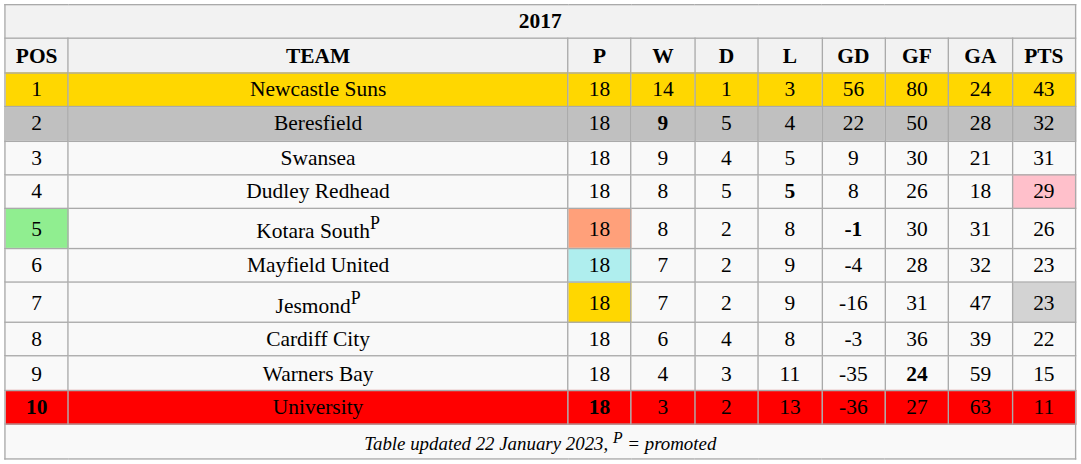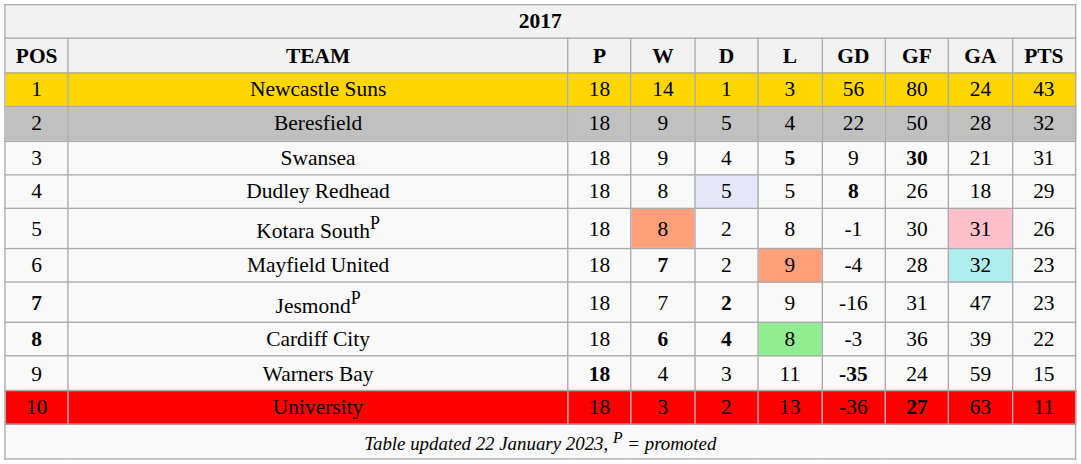(663, 123) bold -> (663, 123) normal
(790, 157) normal -> (790, 157) bold
(917, 157) normal -> (917, 157) bold
(726, 191) no background -> (726, 191) lavender background
(790, 191) bold -> (790, 191) normal
(853, 191) normal -> (853, 191) bold
(1044, 191) pink background -> (1044, 191) no background
(37, 228) lightgreen background -> (37, 228) no background
(599, 228) lightsalmon background -> (599, 228) no background
(663, 228) no background -> (663, 228) lightsalmon background
(853, 228) bold -> (853, 228) normal
(980, 228) no background -> (980, 228) pink background
(599, 265) paleturquoise background -> (599, 265) no background
(663, 265) normal -> (663, 265) bold
(790, 265) no background -> (790, 265) lightsalmon background
(980, 265) no background -> (980, 265) paleturquoise background
(37, 302) normal -> (37, 302) bold
(599, 302) gold background -> (599, 302) no background
(726, 302) normal -> (726, 302) bold
(1044, 302) lightgrey background -> (1044, 302) no background
(37, 339) normal -> (37, 339) bold
(663, 339) normal -> (663, 339) bold
(726, 339) normal -> (726, 339) bold
(790, 339) no background -> (790, 339) lightgreen background
(599, 373) normal -> (599, 373) bold
(853, 373) normal -> (853, 373) bold
(917, 373) bold -> (917, 373) normal
(37, 407) bold -> (37, 407) normal
(599, 407) bold -> (599, 407) normal
(917, 407) normal -> (917, 407) bold
